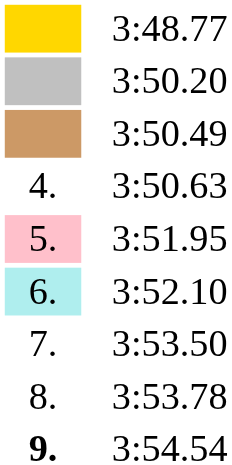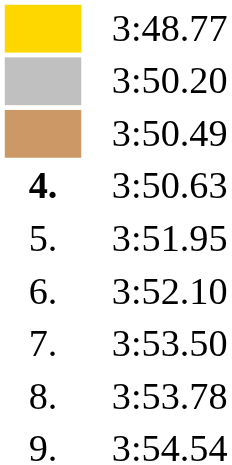(43, 185) normal -> (43, 185) bold
(43, 238) pink background -> (43, 238) no background
(43, 290) paleturquoise background -> (43, 290) no background
(43, 448) bold -> (43, 448) normal
